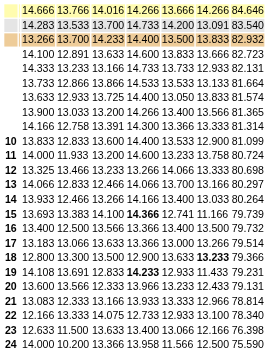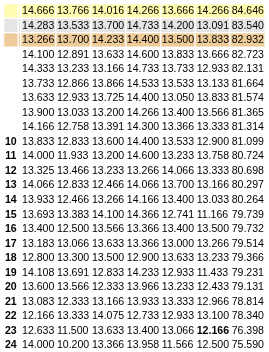(143, 214) bold -> (143, 214) normal
(213, 257) bold -> (213, 257) normal
(143, 272) bold -> (143, 272) normal
(213, 330) normal -> (213, 330) bold
